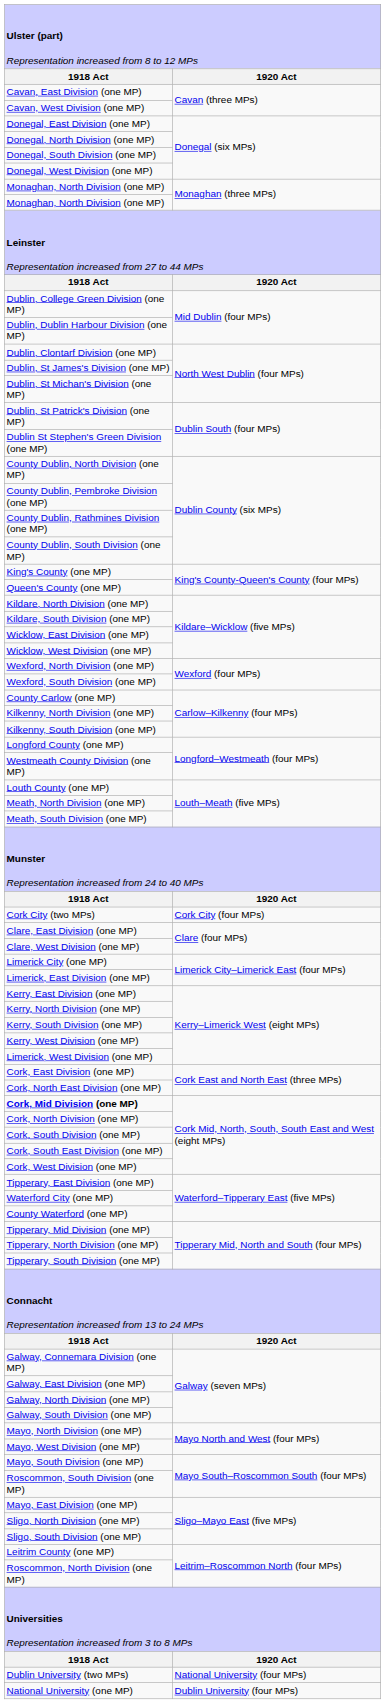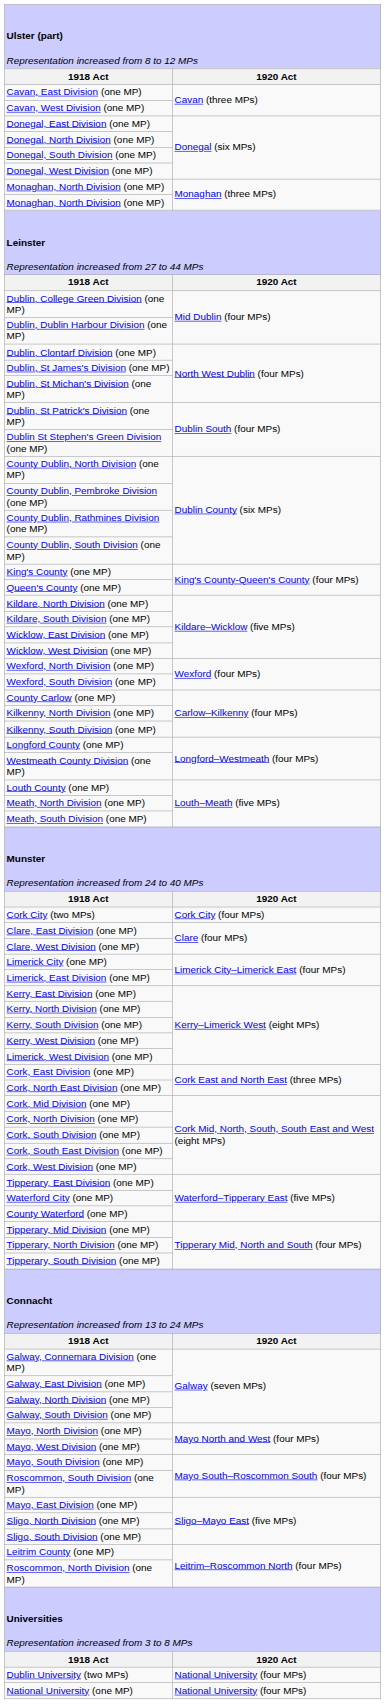(72, 1103) bold -> (68, 1103) normal
(236, 1690) Dublin University (four MPs) -> (240, 1690) National University (four MPs)
